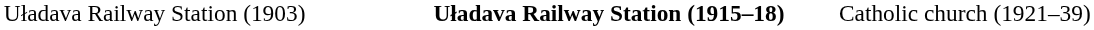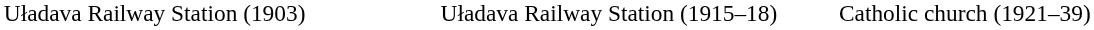(609, 13) bold -> (609, 13) normal
